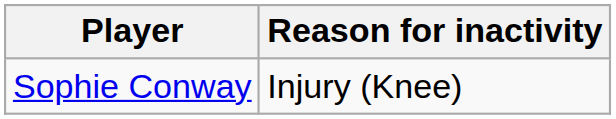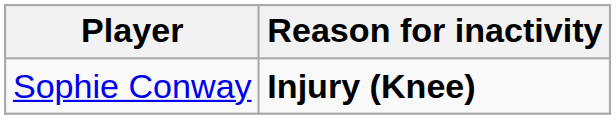(365, 85) normal -> (372, 85) bold
